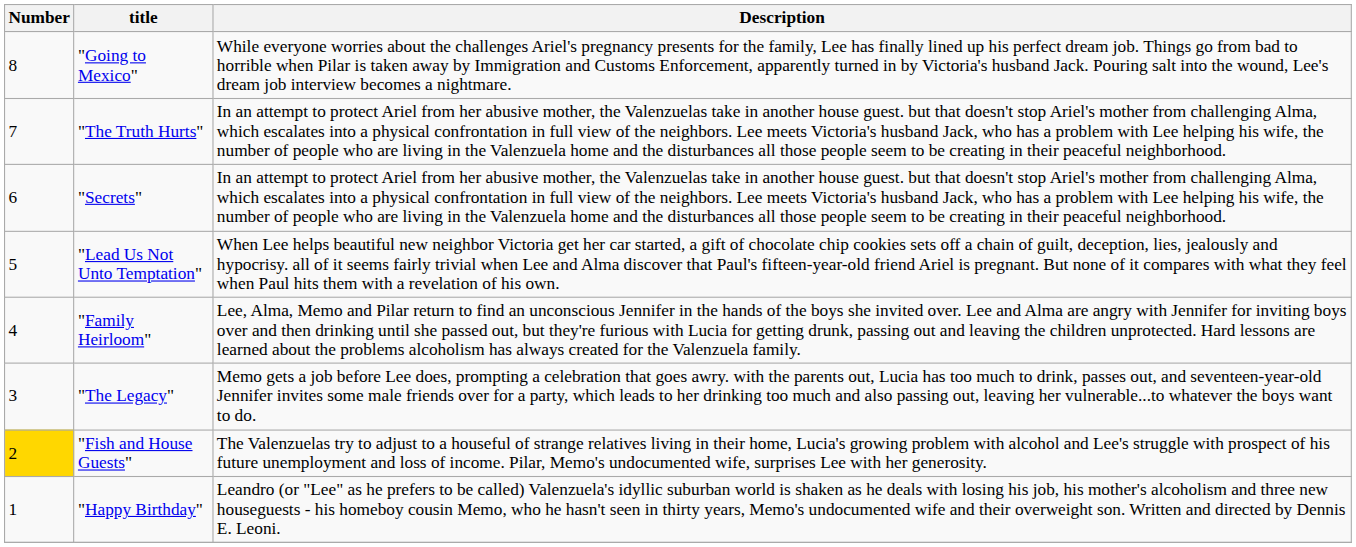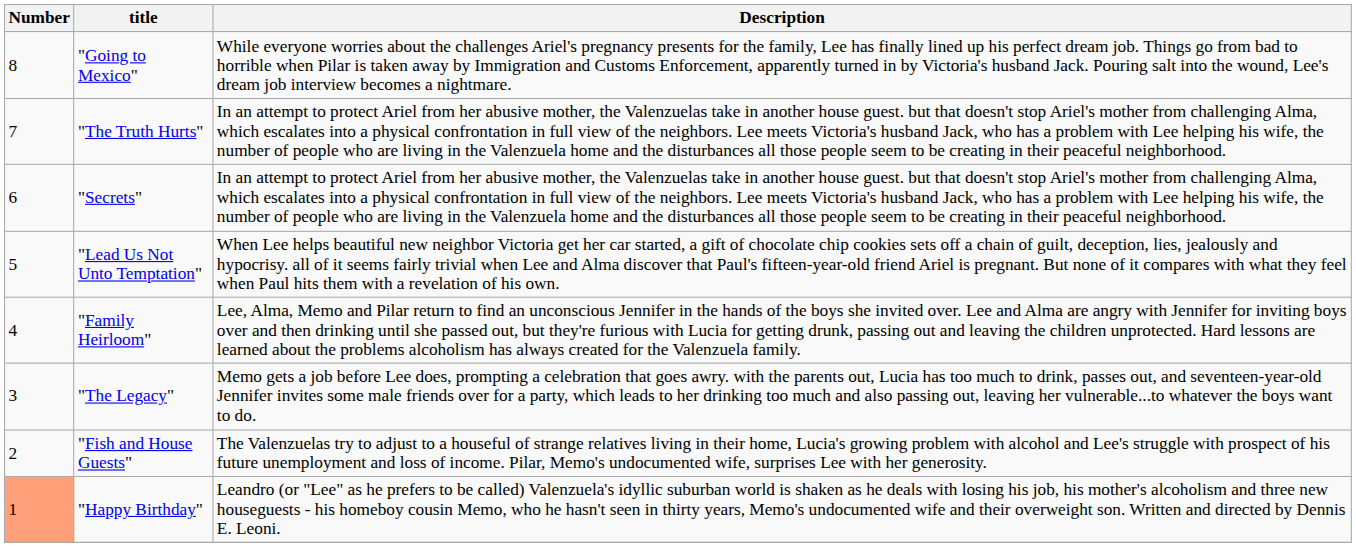(13, 453) gold background -> (13, 453) no background
(13, 509) no background -> (13, 509) lightsalmon background
